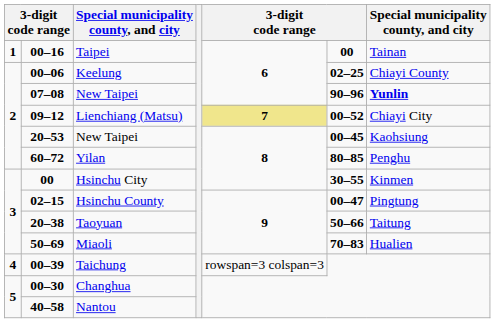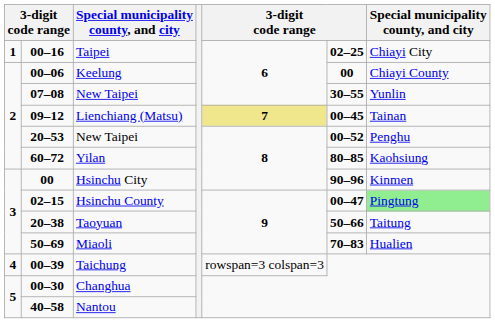(347, 51) 00 -> (347, 51) 02–25
(388, 51) Tainan -> (401, 51) Chiayi City
(347, 72) 02–25 -> (347, 72) 00
(347, 94) 90–96 -> (347, 94) 30–55
(389, 94) bold -> (388, 94) normal
(347, 115) 00–52 -> (347, 115) 00–45
(401, 115) Chiayi City -> (388, 115) Tainan
(347, 136) 00–45 -> (347, 136) 00–52
(399, 136) Kaohsiung -> (390, 136) Penghu
(390, 158) Penghu -> (399, 158) Kaohsiung
(347, 179) 30–55 -> (347, 179) 90–96
(394, 200) no background -> (394, 200) lightgreen background
